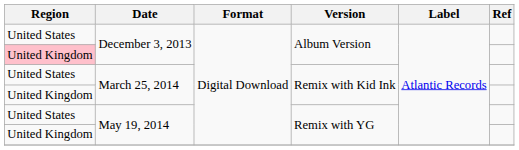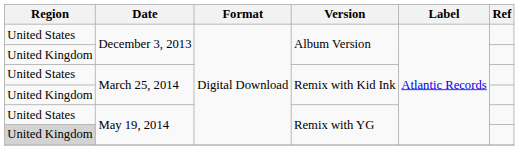(50, 54) pink background -> (50, 54) no background
(50, 134) no background -> (50, 134) lightgrey background
